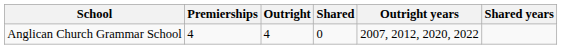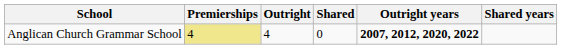(190, 34) no background -> (190, 34) khaki background
(419, 34) normal -> (419, 34) bold
